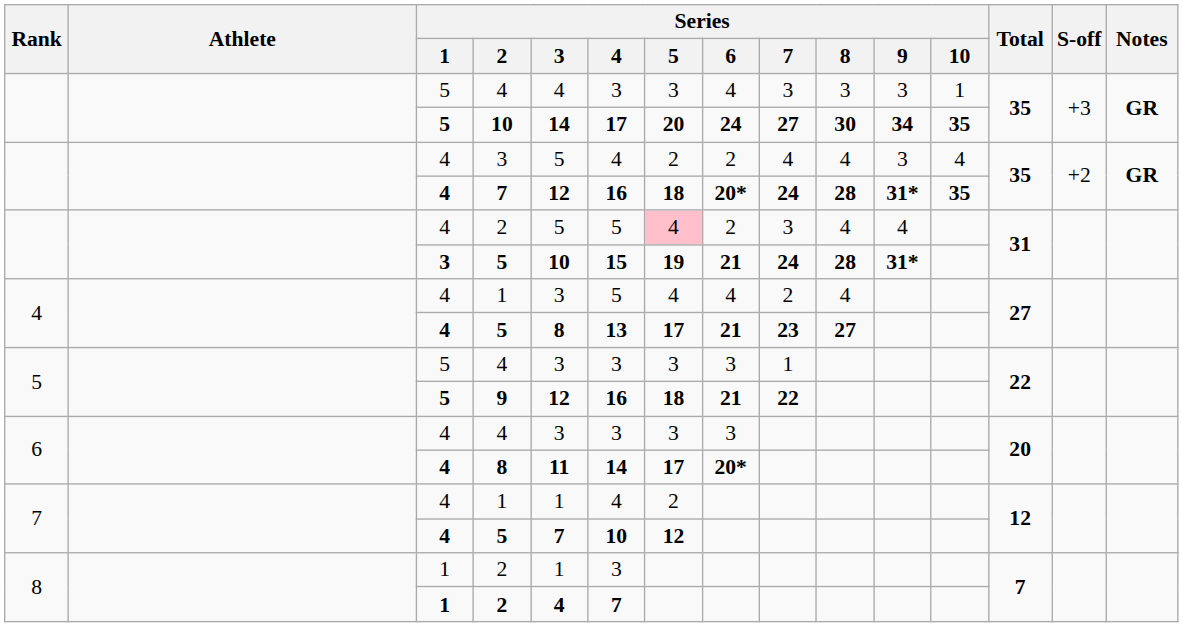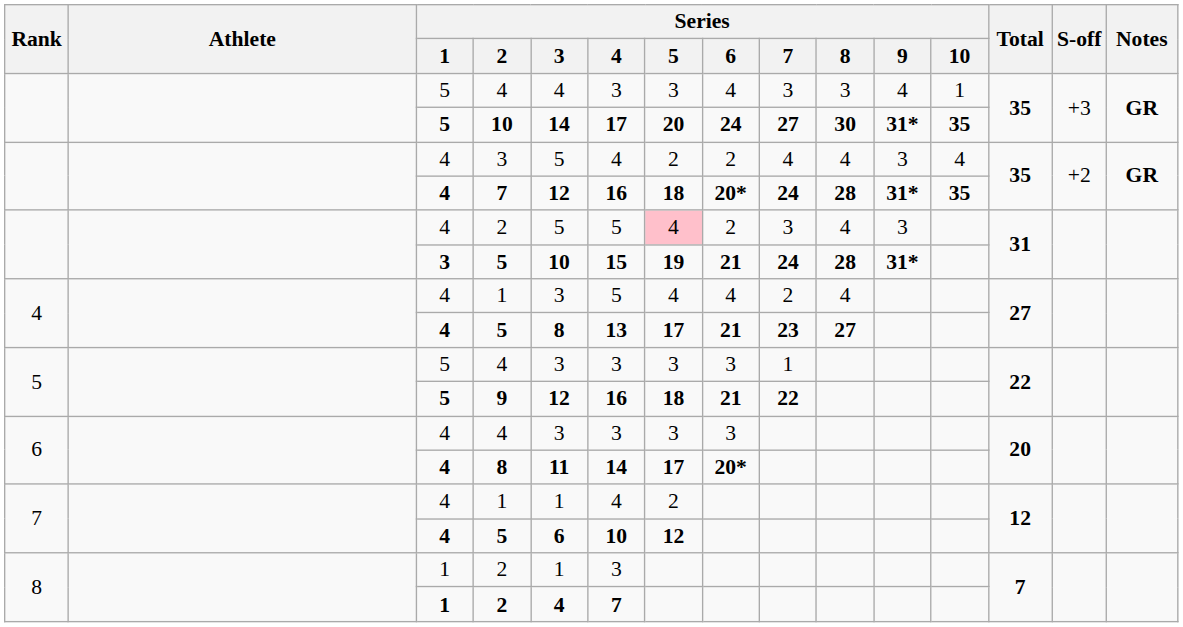(902, 90) 3 -> (902, 90) 4
(902, 124) 34 -> (902, 124) 31*
(902, 227) 4 -> (902, 227) 3
(559, 535) 7 -> (559, 535) 6
